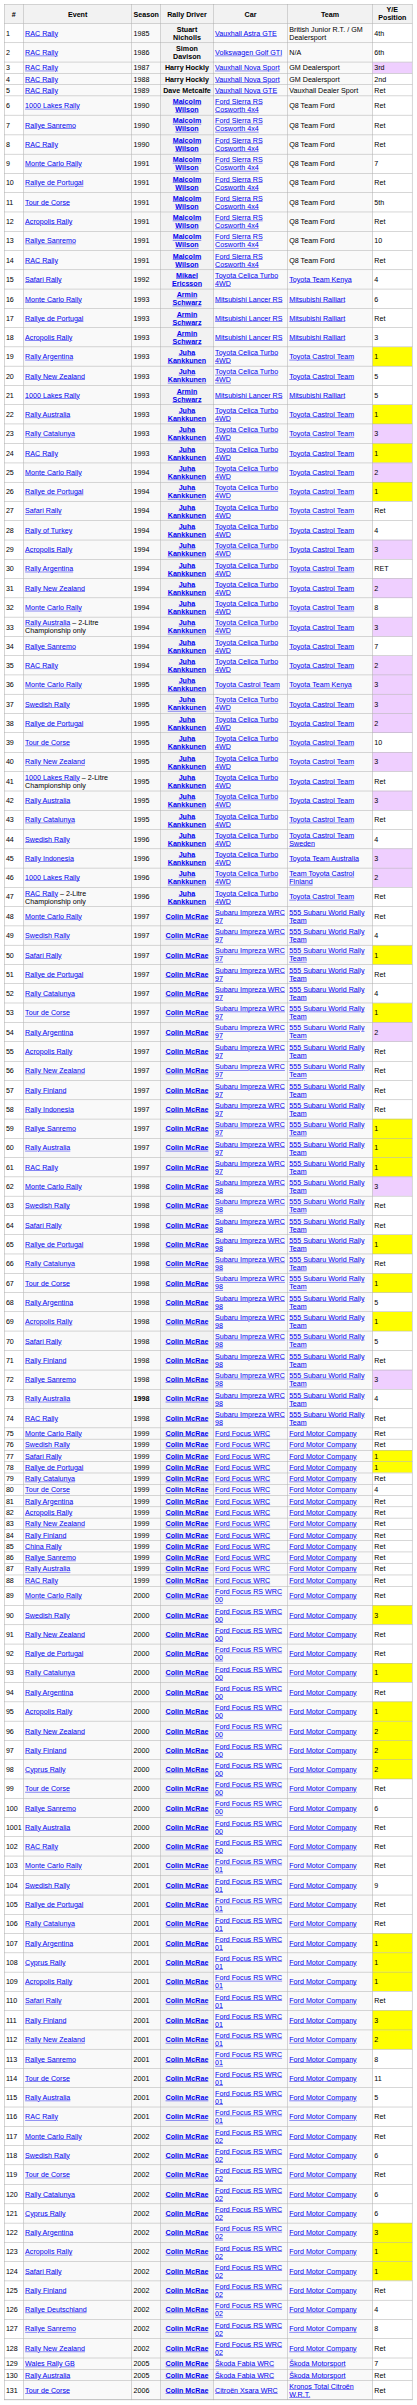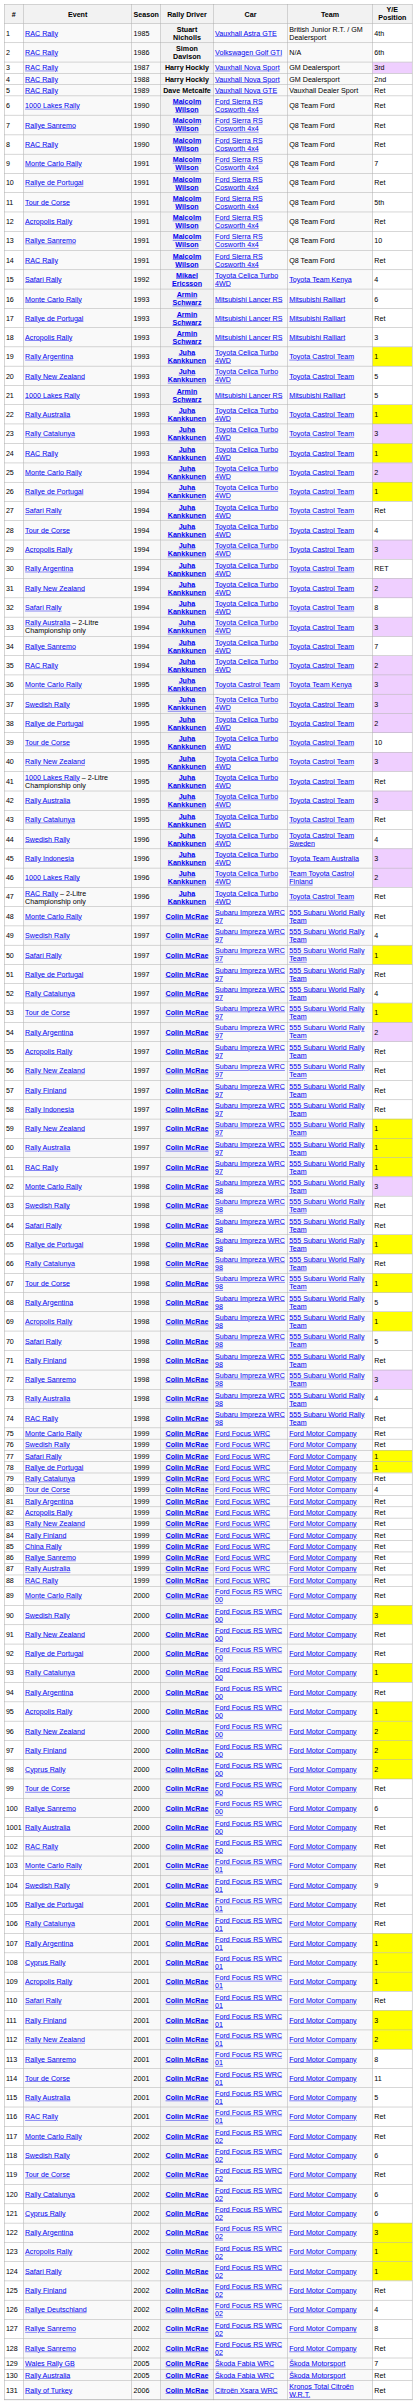(49, 530) Rally of Turkey -> (48, 530) Tour de Corse
(53, 608) Monte Carlo Rally -> (43, 608) Safari Rally
(50, 1129) Rallye Sanremo -> (55, 1129) Rally New Zealand
(141, 1399) bold -> (141, 1399) normal
(55, 2349) Rally New Zealand -> (50, 2349) Rallye Sanremo
(48, 2390) Tour de Corse -> (49, 2390) Rally of Turkey
